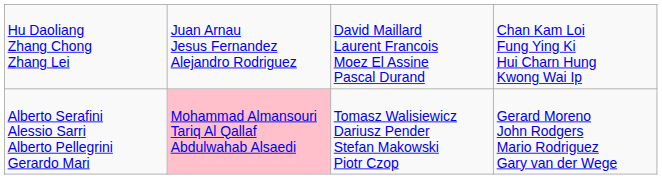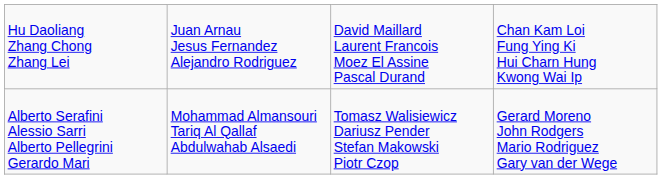(244, 131) pink background -> (244, 131) no background
